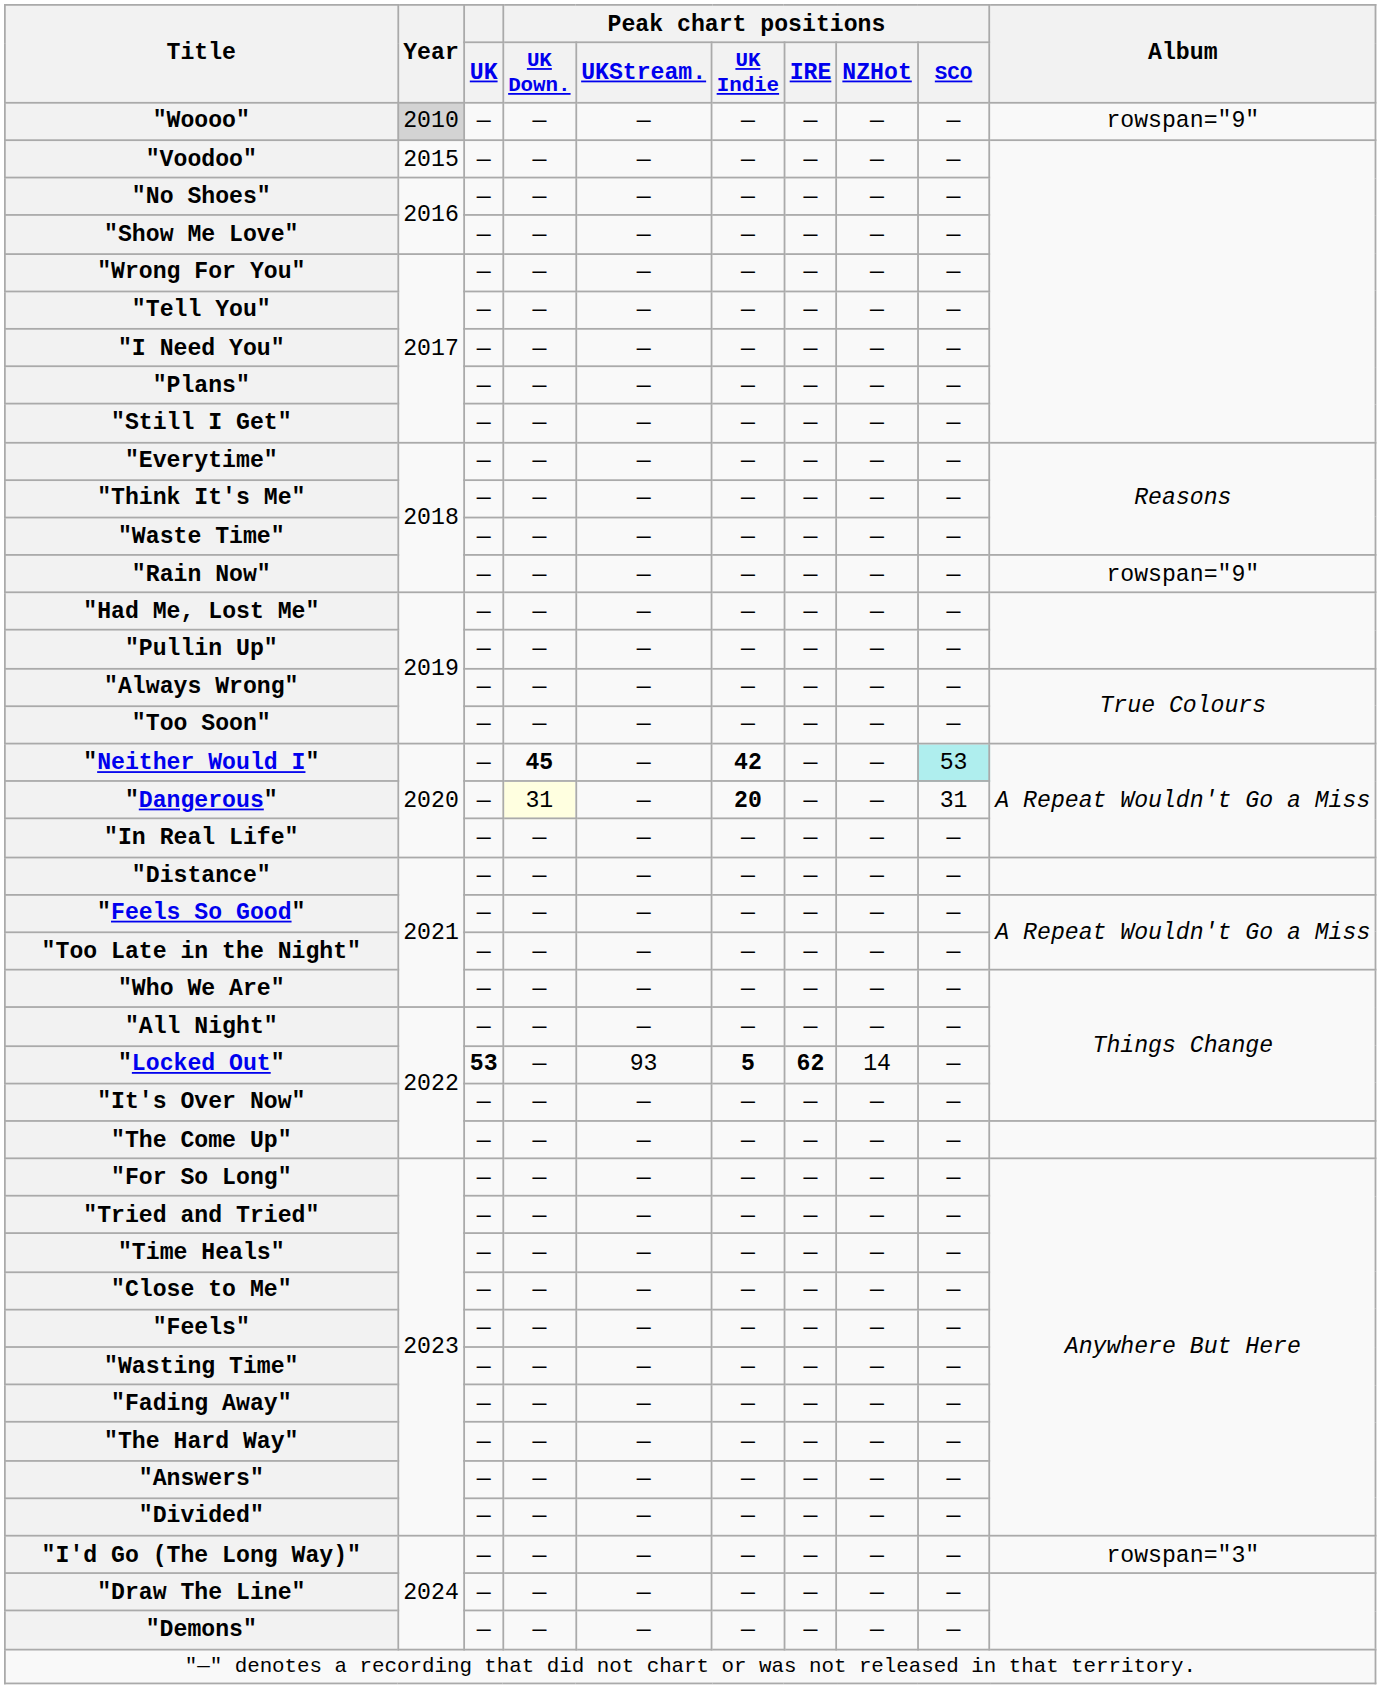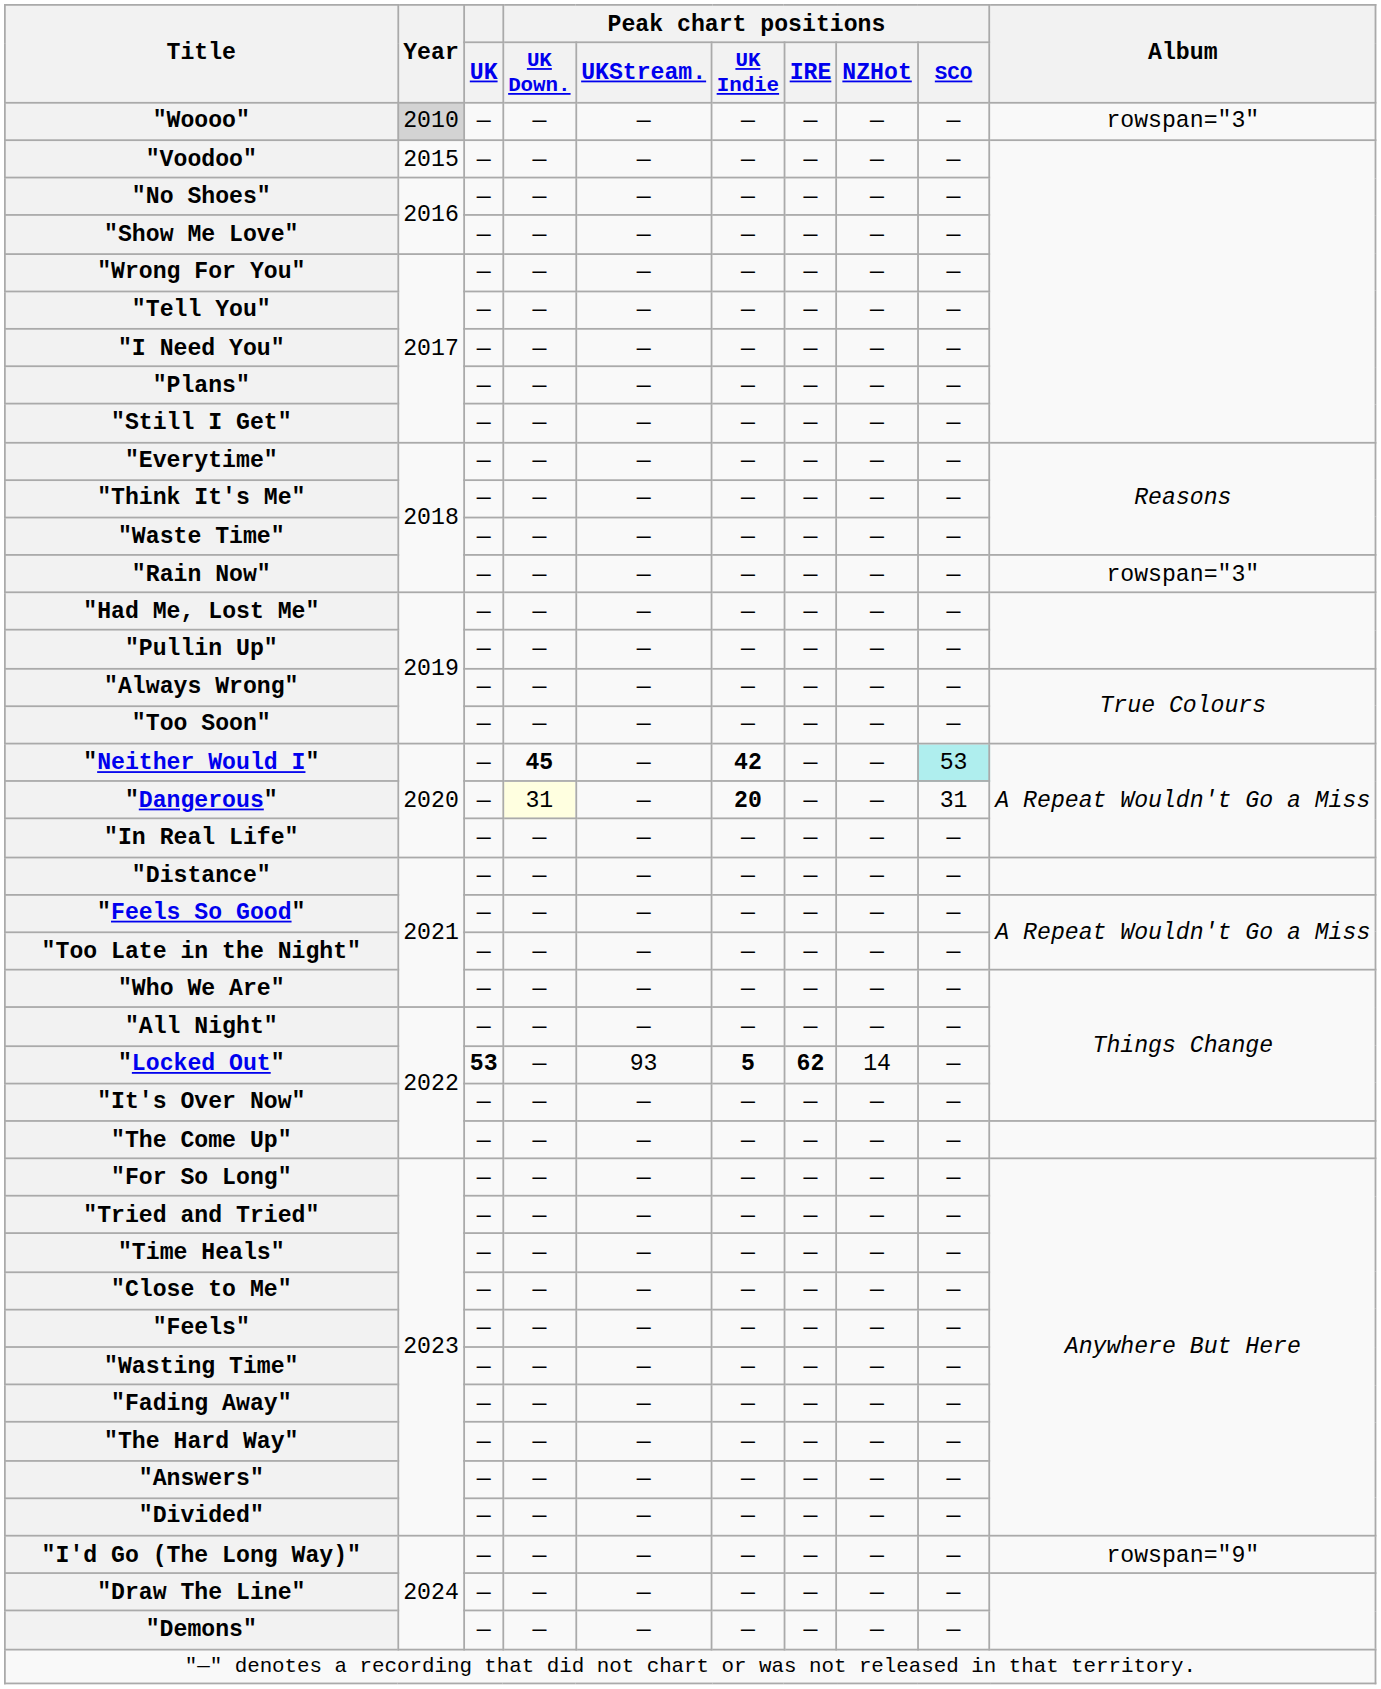(1183, 121) rowspan="9" -> (1183, 121) rowspan="3"
(1183, 574) rowspan="9" -> (1183, 574) rowspan="3"
(1183, 1554) rowspan="3" -> (1183, 1554) rowspan="9"
